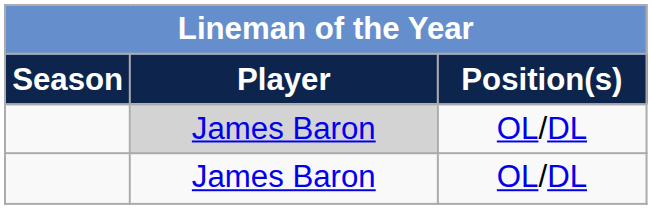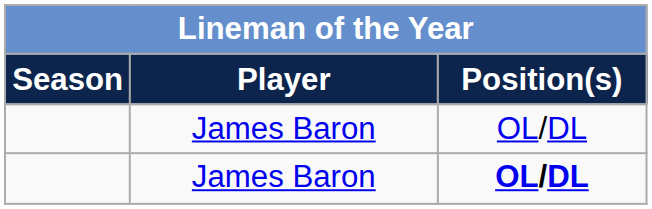(284, 128) lightgrey background -> (284, 128) no background
(542, 177) normal -> (542, 177) bold
